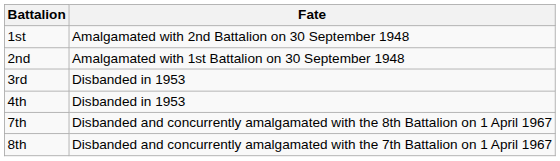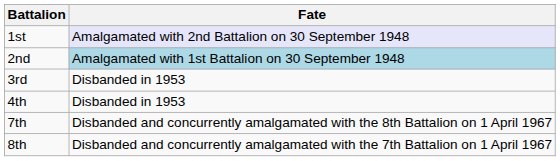(241, 36) no background -> (241, 36) lavender background
(238, 58) no background -> (238, 58) lightblue background
